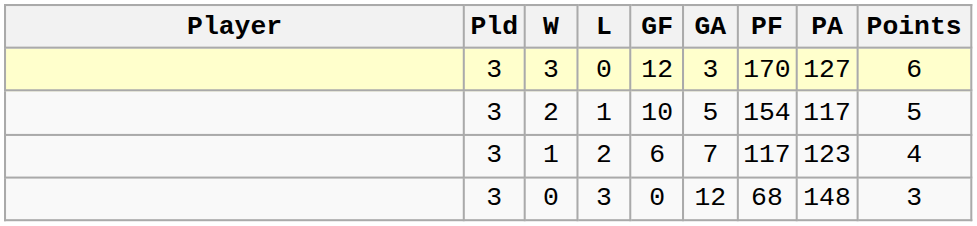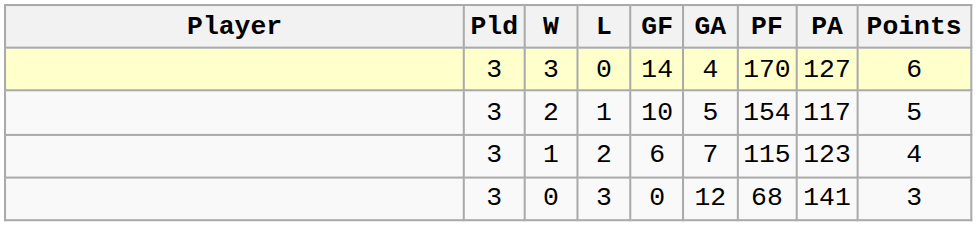(657, 70) 12 -> (657, 70) 14
(710, 70) 3 -> (710, 70) 4
(767, 156) 117 -> (767, 156) 115
(827, 199) 148 -> (827, 199) 141
